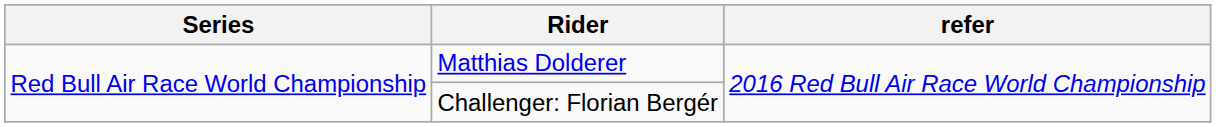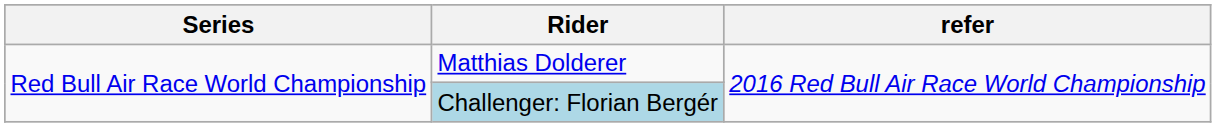(578, 102) no background -> (578, 102) lightblue background
